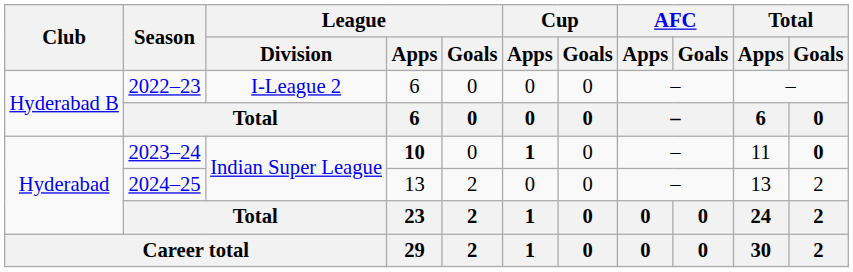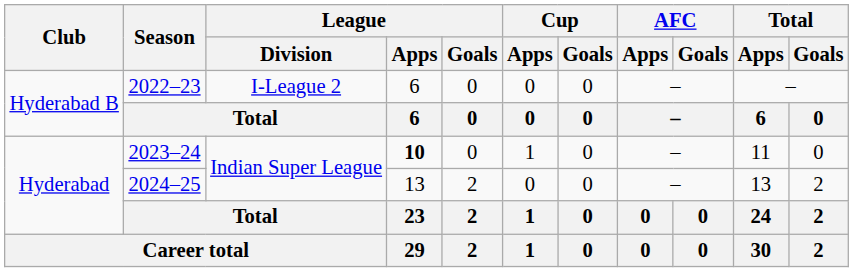(530, 151) bold -> (530, 151) normal
(818, 151) bold -> (818, 151) normal
